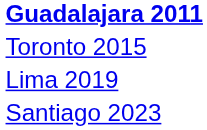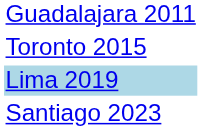(104, 13) bold -> (101, 13) normal
(62, 80) no background -> (62, 80) lightblue background
